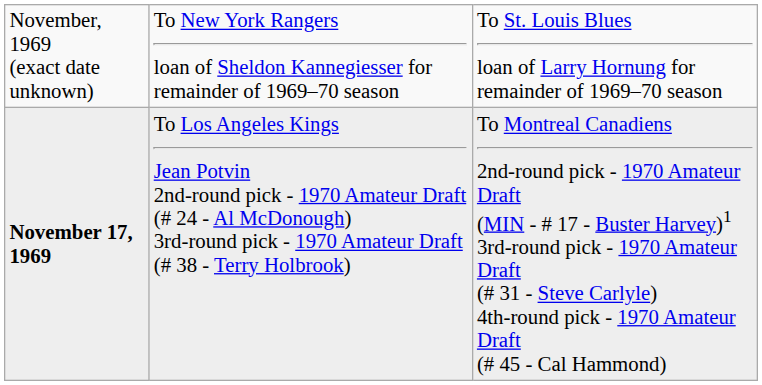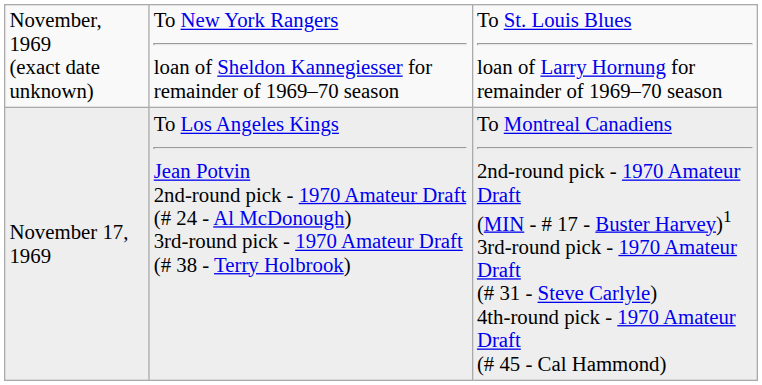(71, 243) bold -> (69, 243) normal
